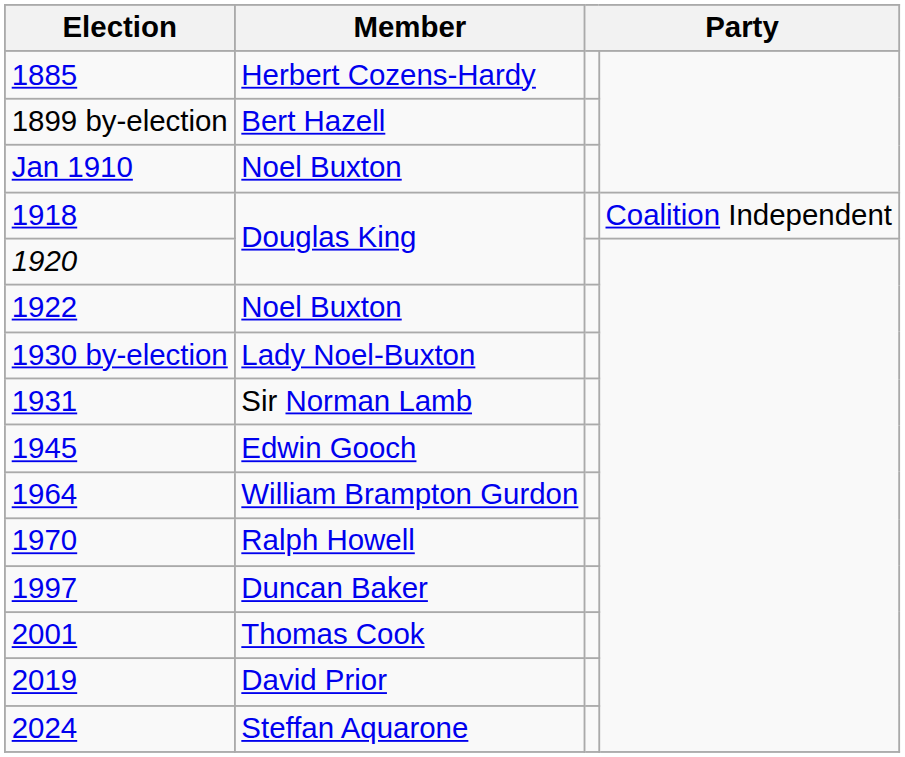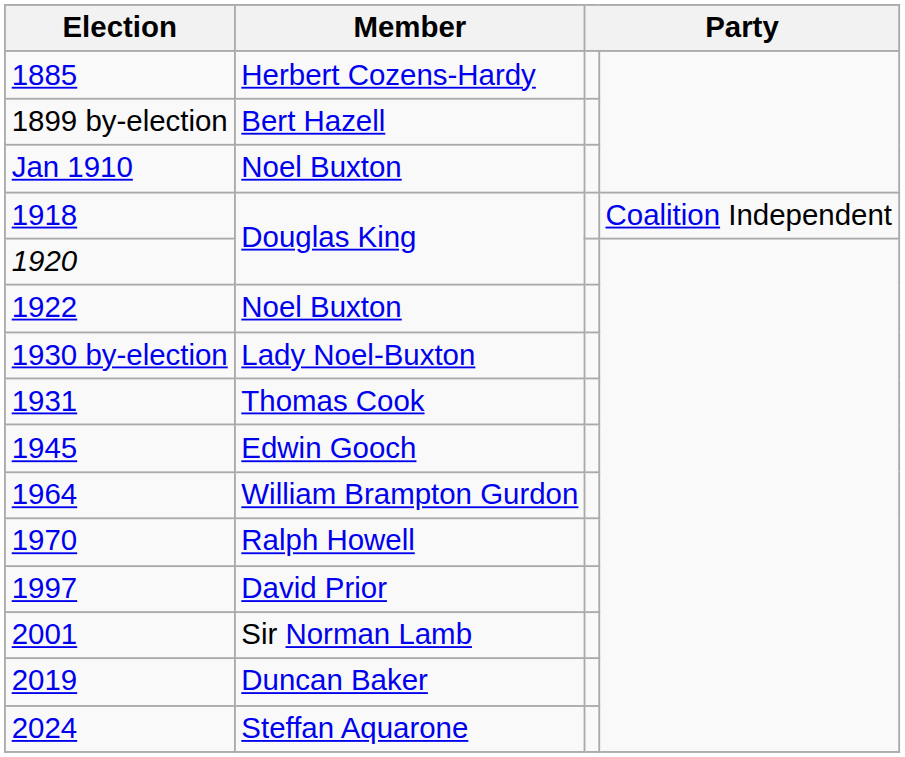(357, 401) Sir Norman Lamb -> (333, 401) Thomas Cook
(335, 588) Duncan Baker -> (314, 588) David Prior
(333, 634) Thomas Cook -> (357, 634) Sir Norman Lamb
(314, 681) David Prior -> (335, 681) Duncan Baker
